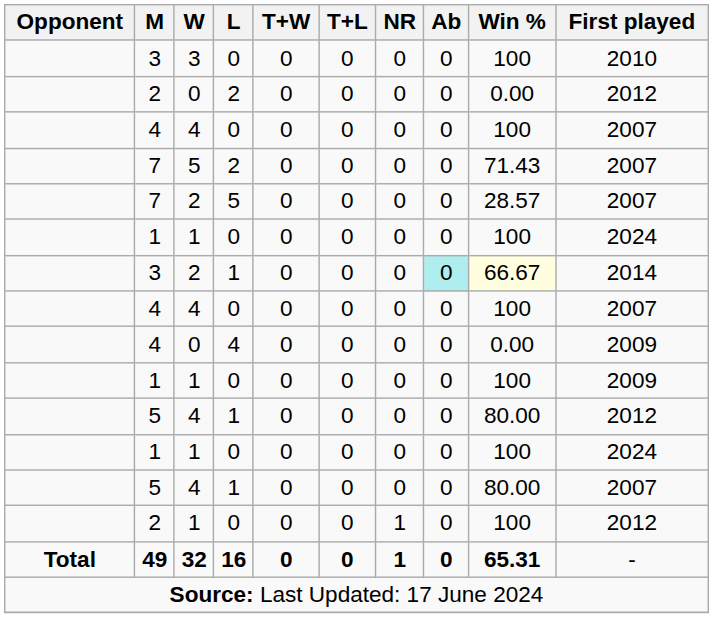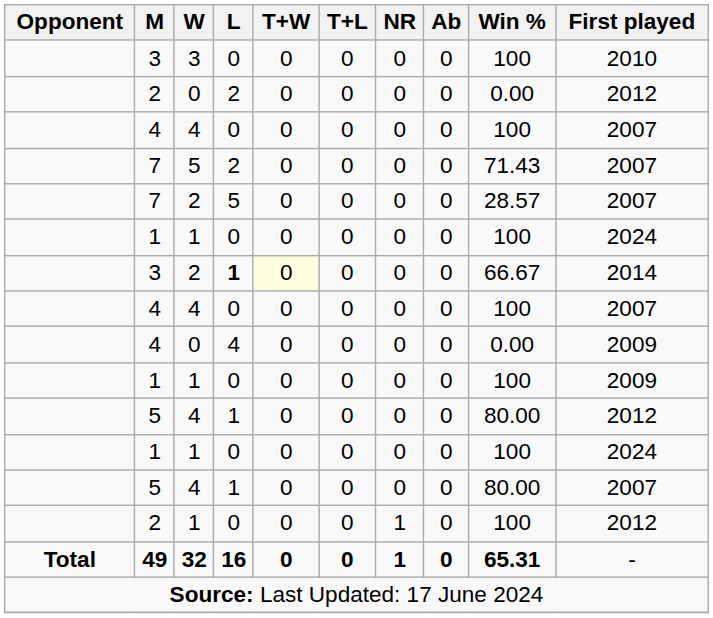(234, 272) normal -> (234, 272) bold
(286, 272) no background -> (286, 272) lightyellow background
(446, 272) paleturquoise background -> (446, 272) no background
(512, 272) lightyellow background -> (512, 272) no background
